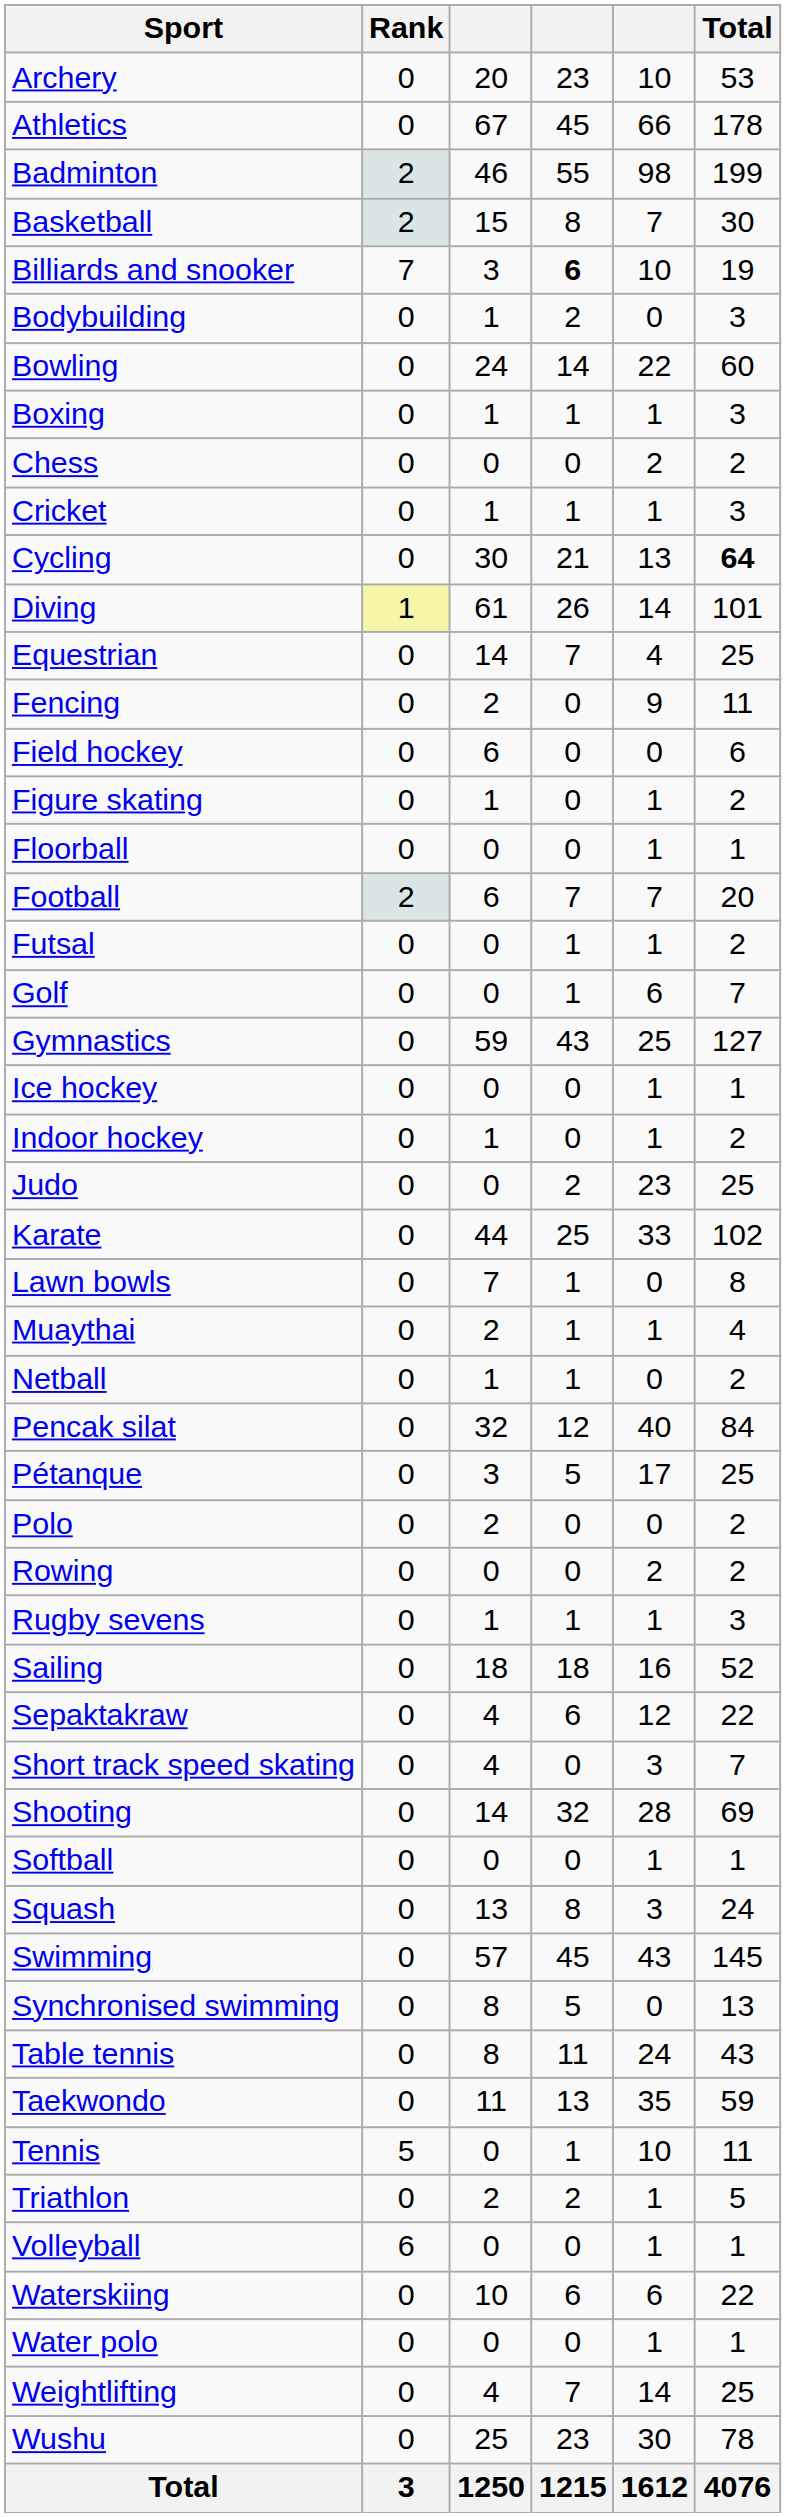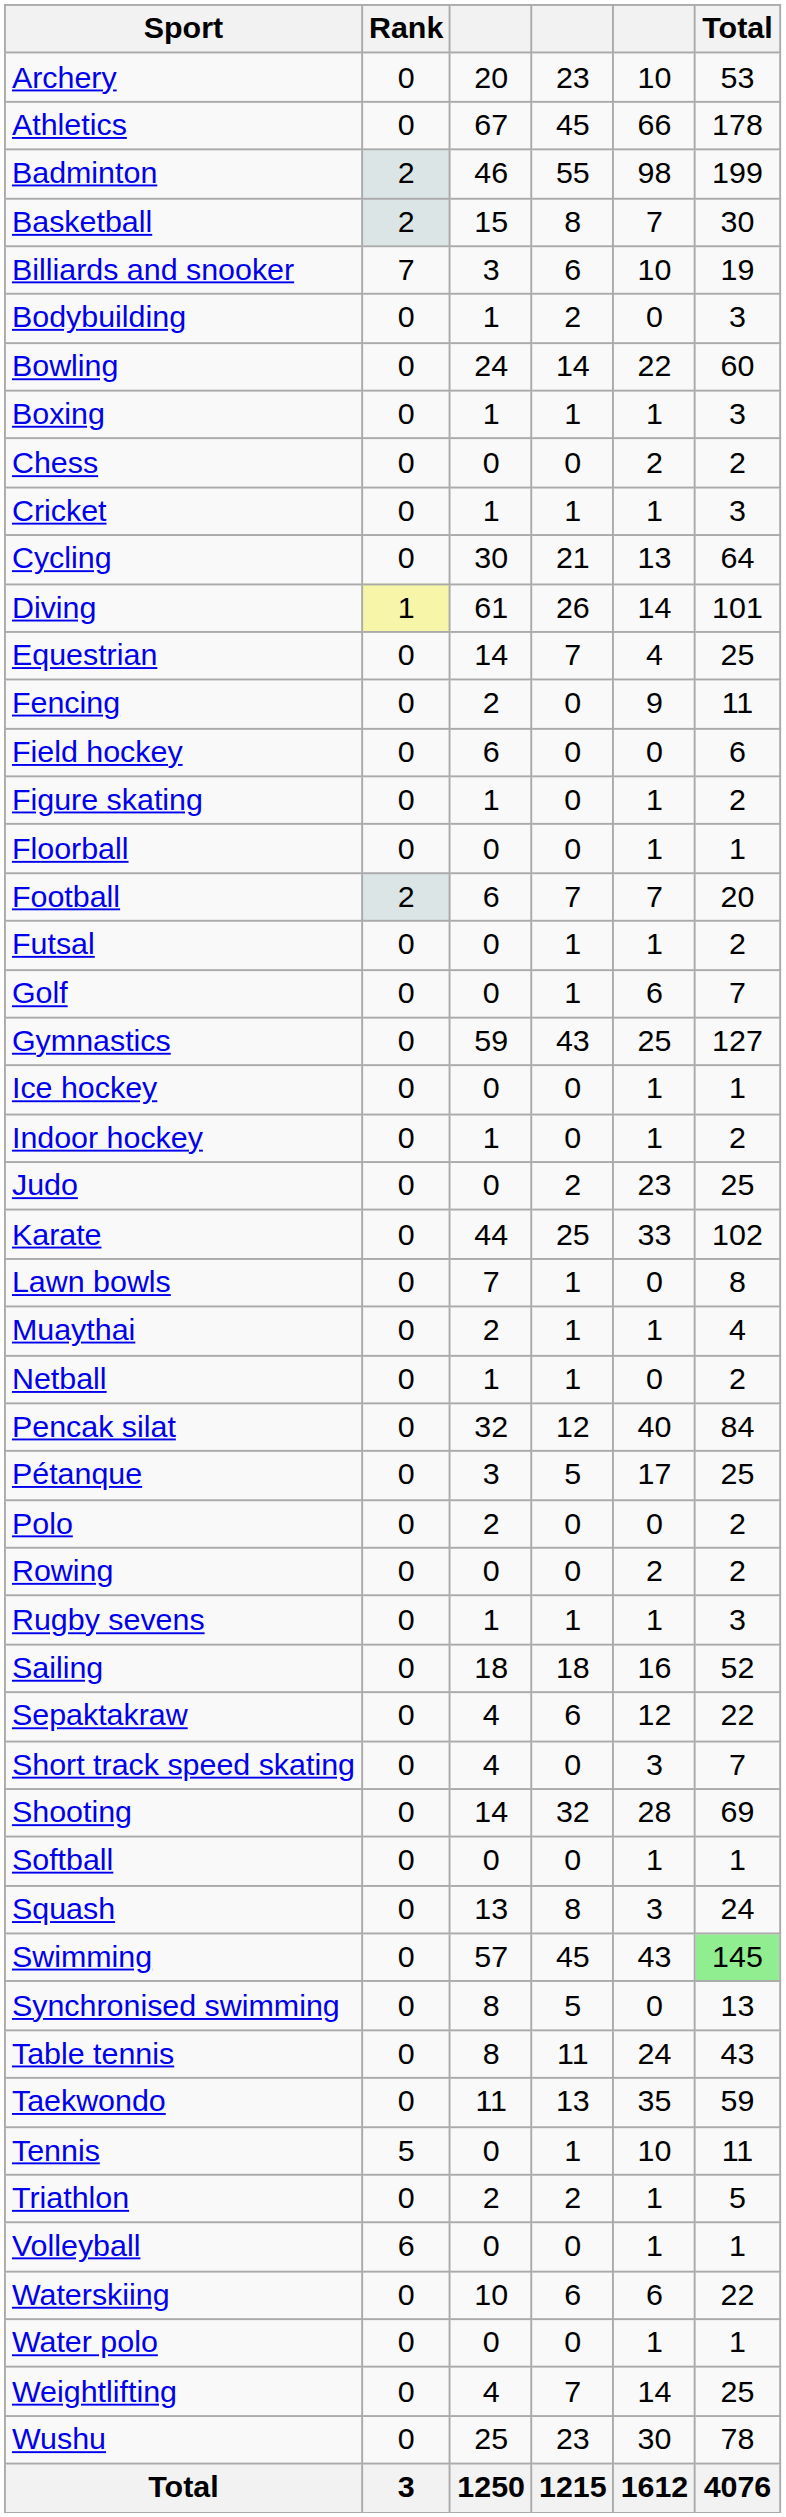(573, 269) bold -> (573, 269) normal
(737, 558) bold -> (737, 558) normal
(737, 1957) no background -> (737, 1957) lightgreen background
